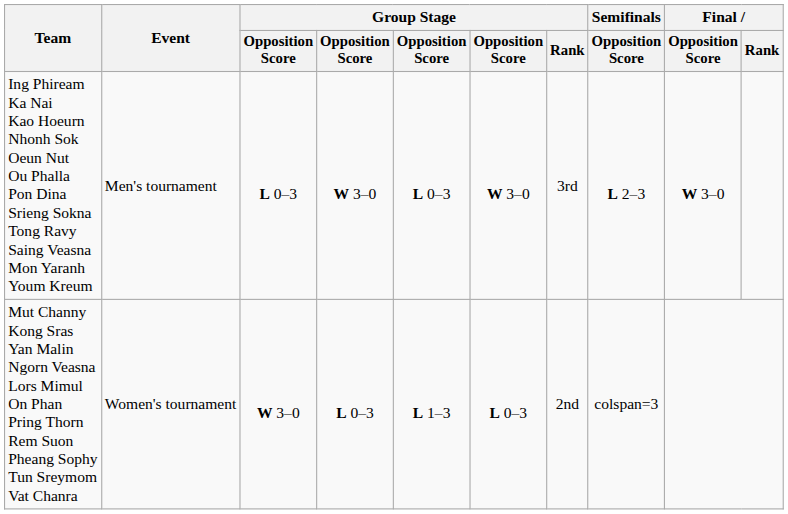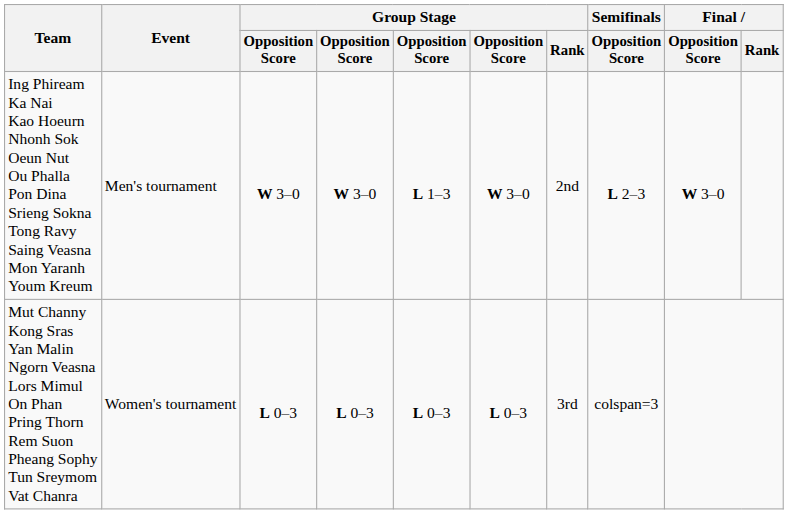(278, 195) L 0–3 -> (278, 195) W 3–0
(432, 195) L 0–3 -> (432, 195) L 1–3
(567, 185) 3rd -> (567, 185) 2nd
(278, 413) W 3–0 -> (278, 413) L 0–3
(432, 413) L 1–3 -> (432, 413) L 0–3
(567, 404) 2nd -> (567, 404) 3rd
